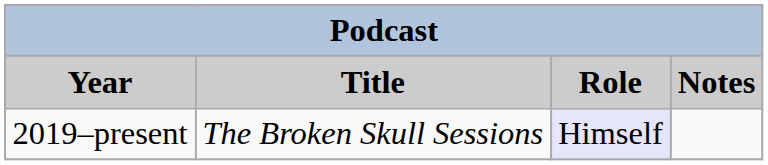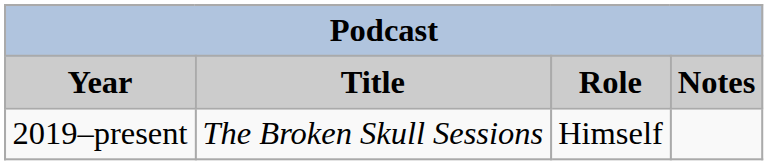(610, 133) lavender background -> (610, 133) no background
